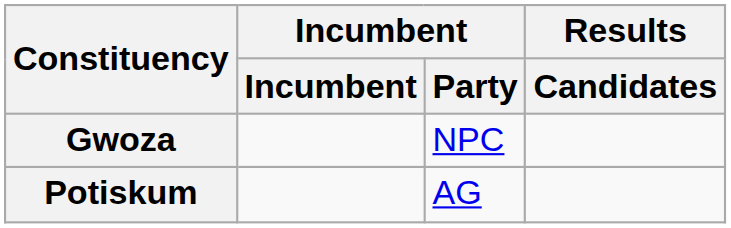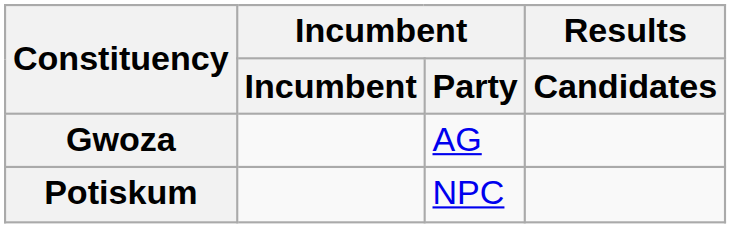(468, 139) NPC -> (457, 139) AG
(457, 193) AG -> (468, 193) NPC
